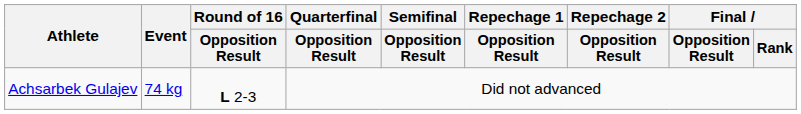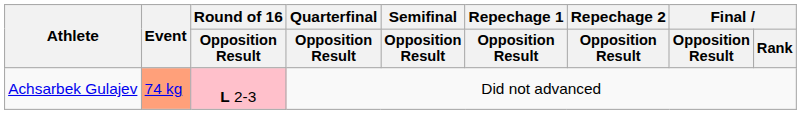(163, 89) no background -> (163, 89) lightsalmon background
(238, 98) no background -> (238, 98) pink background
